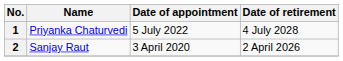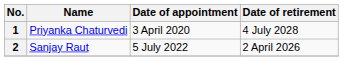(160, 30) 5 July 2022 -> (161, 30) 3 April 2020
(161, 47) 3 April 2020 -> (160, 47) 5 July 2022
